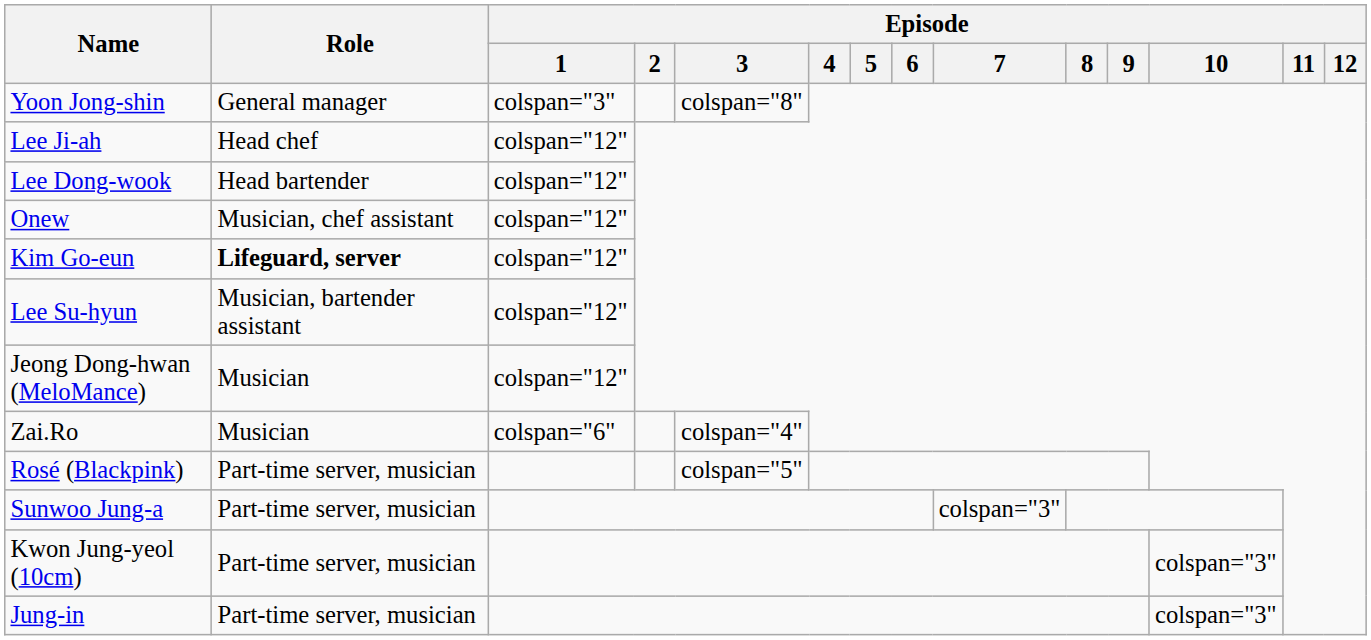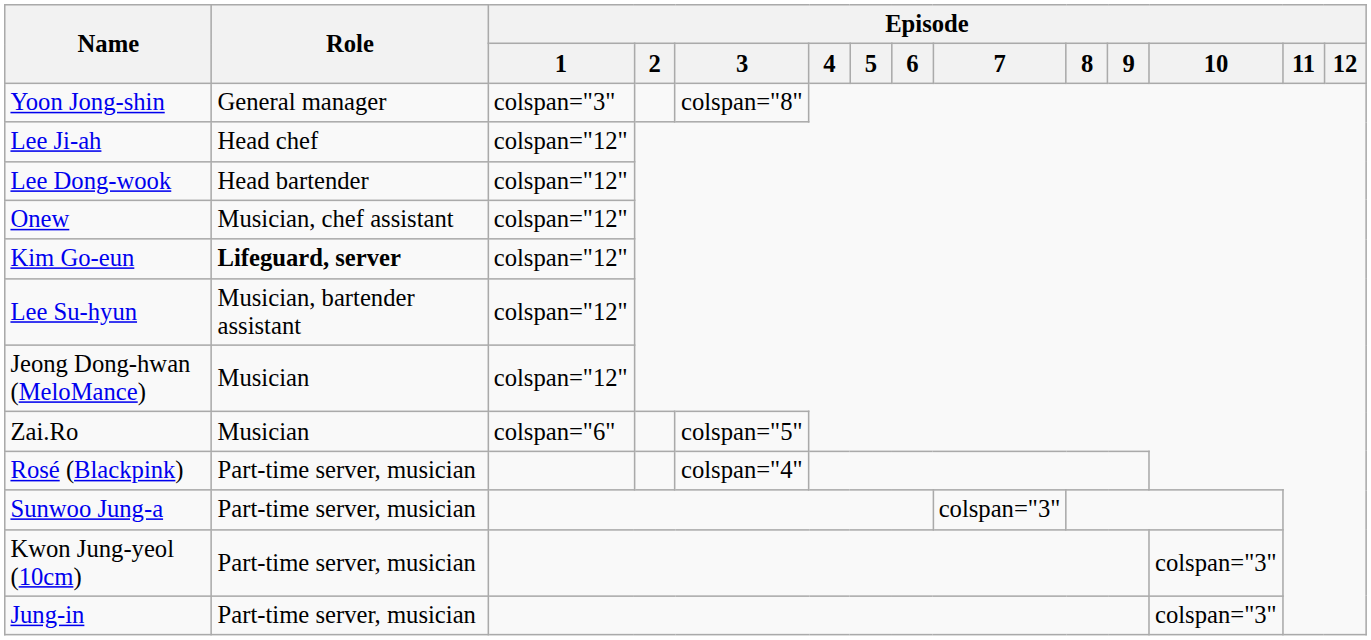(742, 431) colspan="4" -> (742, 431) colspan="5"
(742, 470) colspan="5" -> (742, 470) colspan="4"
